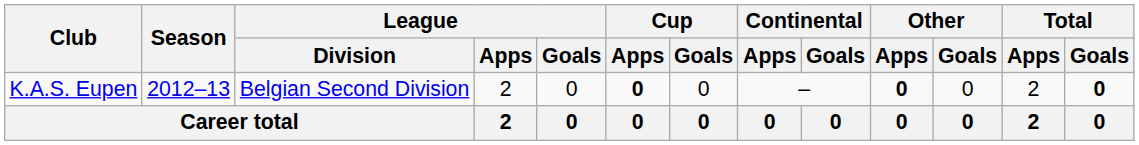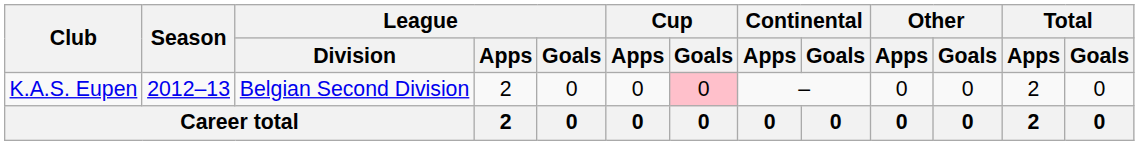(638, 88) bold -> (638, 88) normal
(704, 88) no background -> (704, 88) pink background
(902, 88) bold -> (902, 88) normal
(1100, 88) bold -> (1100, 88) normal
